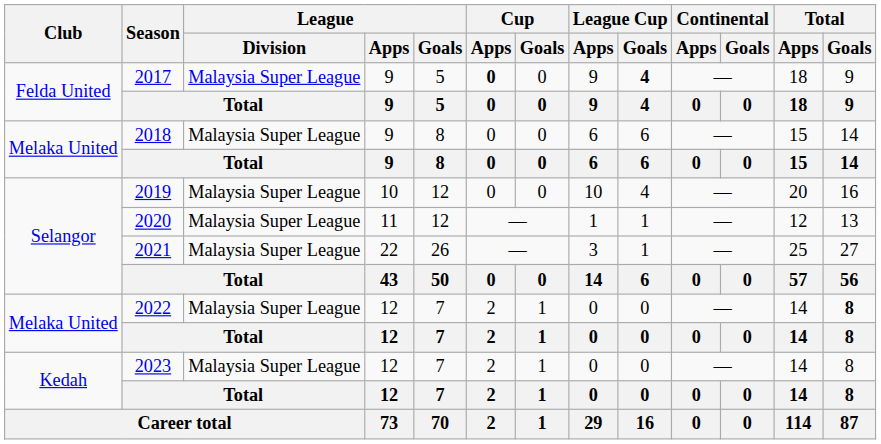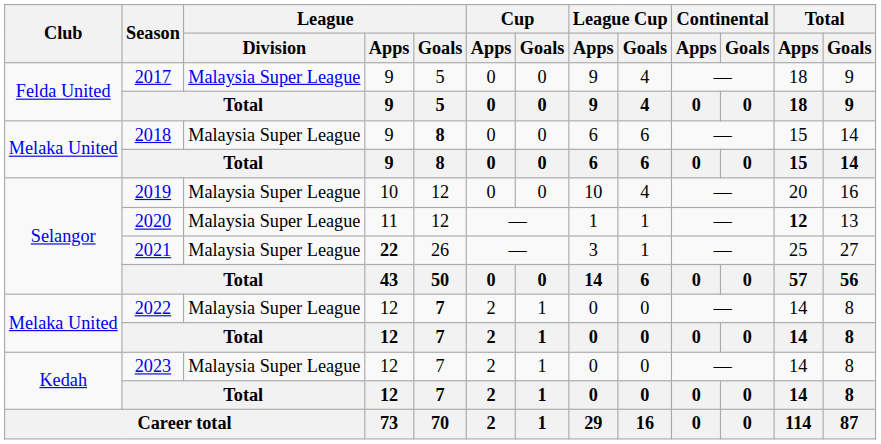(491, 76) bold -> (491, 76) normal
(645, 76) bold -> (645, 76) normal
(440, 134) normal -> (440, 134) bold
(798, 221) normal -> (798, 221) bold
(389, 250) normal -> (389, 250) bold
(440, 308) normal -> (440, 308) bold
(849, 308) bold -> (849, 308) normal
